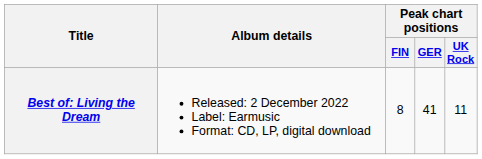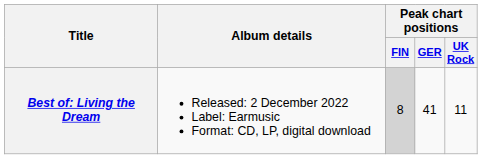(400, 110) no background -> (400, 110) lightgrey background
